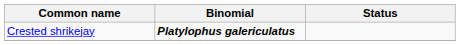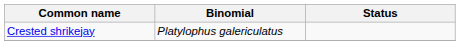(226, 31) bold -> (220, 31) normal
